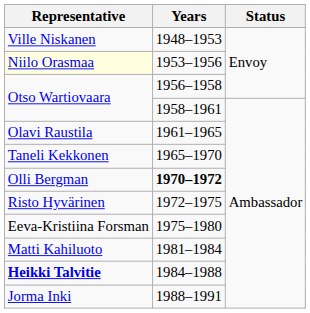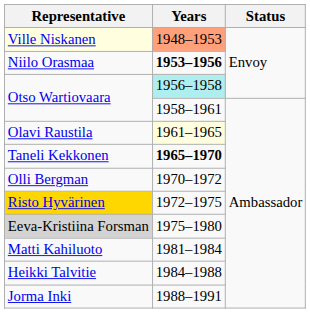(52, 39) no background -> (52, 39) lightyellow background
(189, 39) no background -> (189, 39) lightsalmon background
(51, 62) lightyellow background -> (51, 62) no background
(189, 62) normal -> (189, 62) bold
(189, 86) no background -> (189, 86) paleturquoise background
(189, 132) no background -> (189, 132) lightyellow background
(189, 156) normal -> (189, 156) bold
(189, 179) bold -> (189, 179) normal
(56, 202) no background -> (56, 202) gold background
(78, 226) no background -> (78, 226) lightgrey background
(54, 272) bold -> (52, 272) normal
